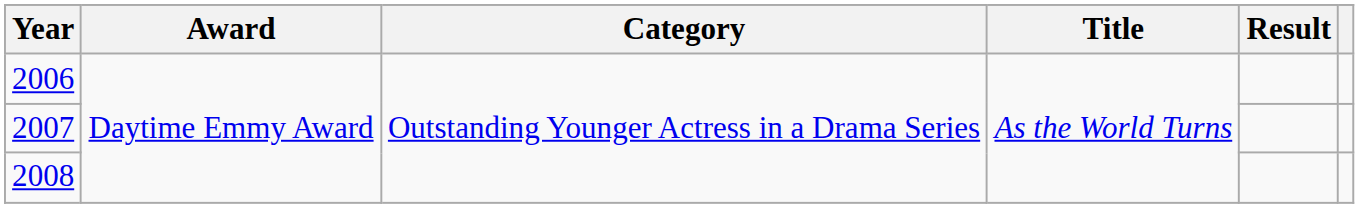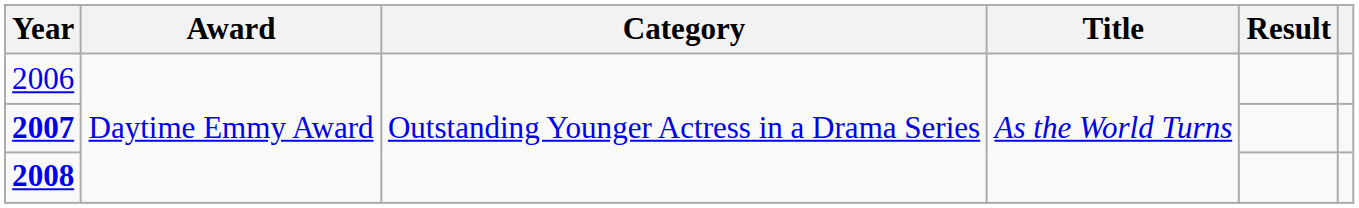(43, 127) normal -> (43, 127) bold
(43, 176) normal -> (43, 176) bold
